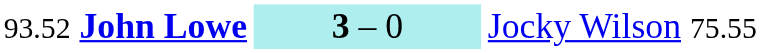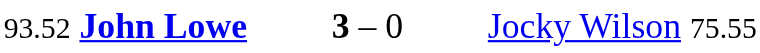(367, 26) paleturquoise background -> (367, 26) no background
